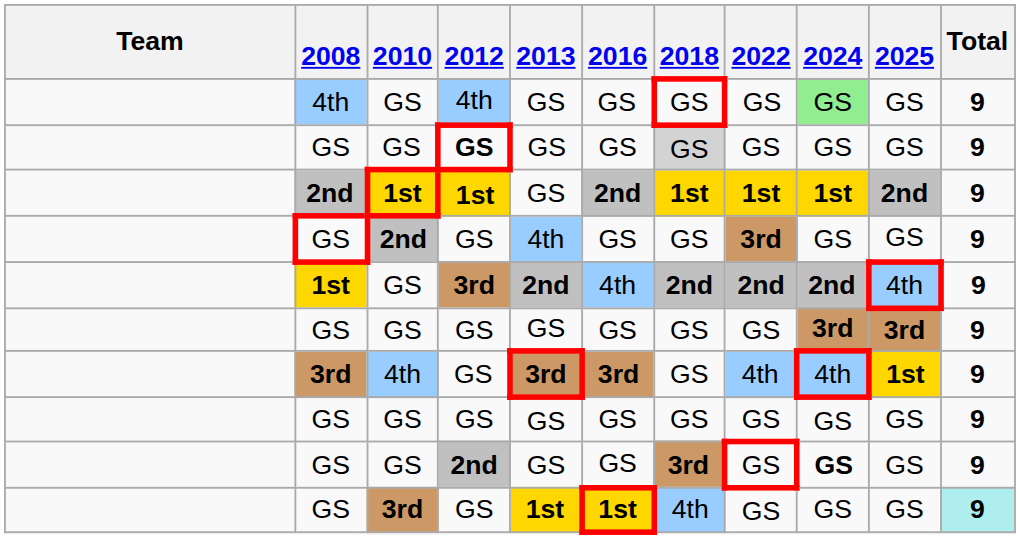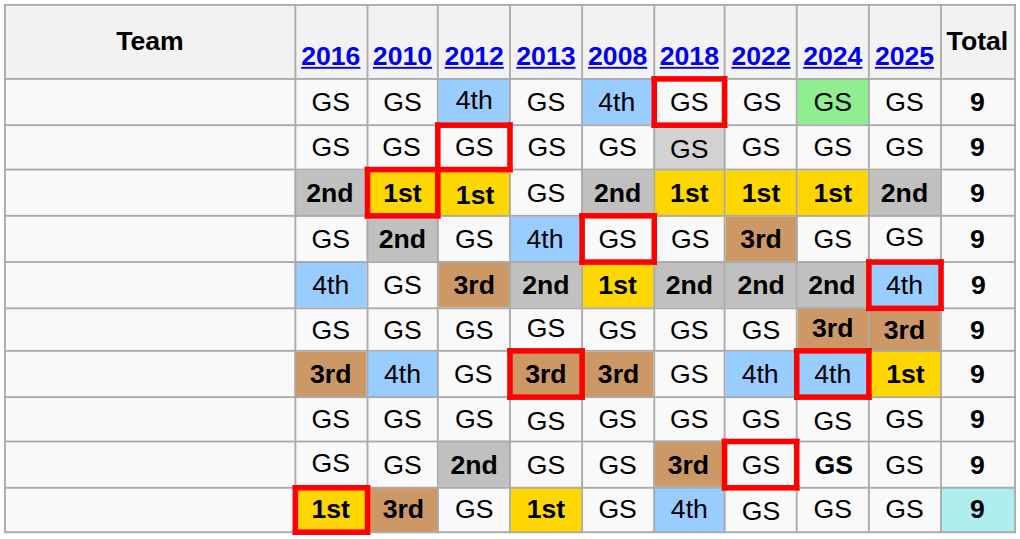columns swapped: (331, 57) <-> (618, 57)
(474, 148) bold -> (474, 148) normal
